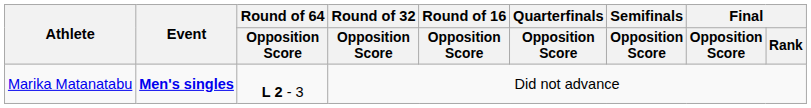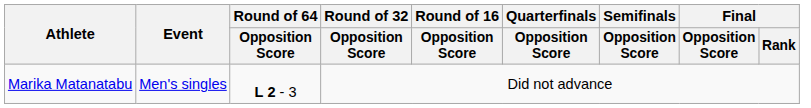(187, 84) bold -> (183, 84) normal
